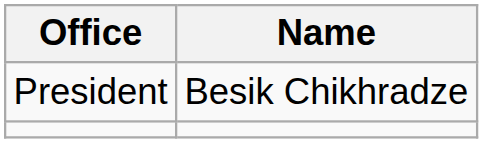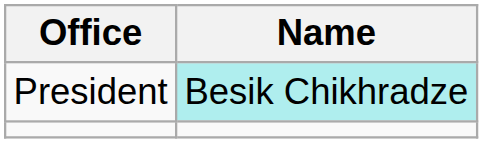(326, 91) no background -> (326, 91) paleturquoise background
